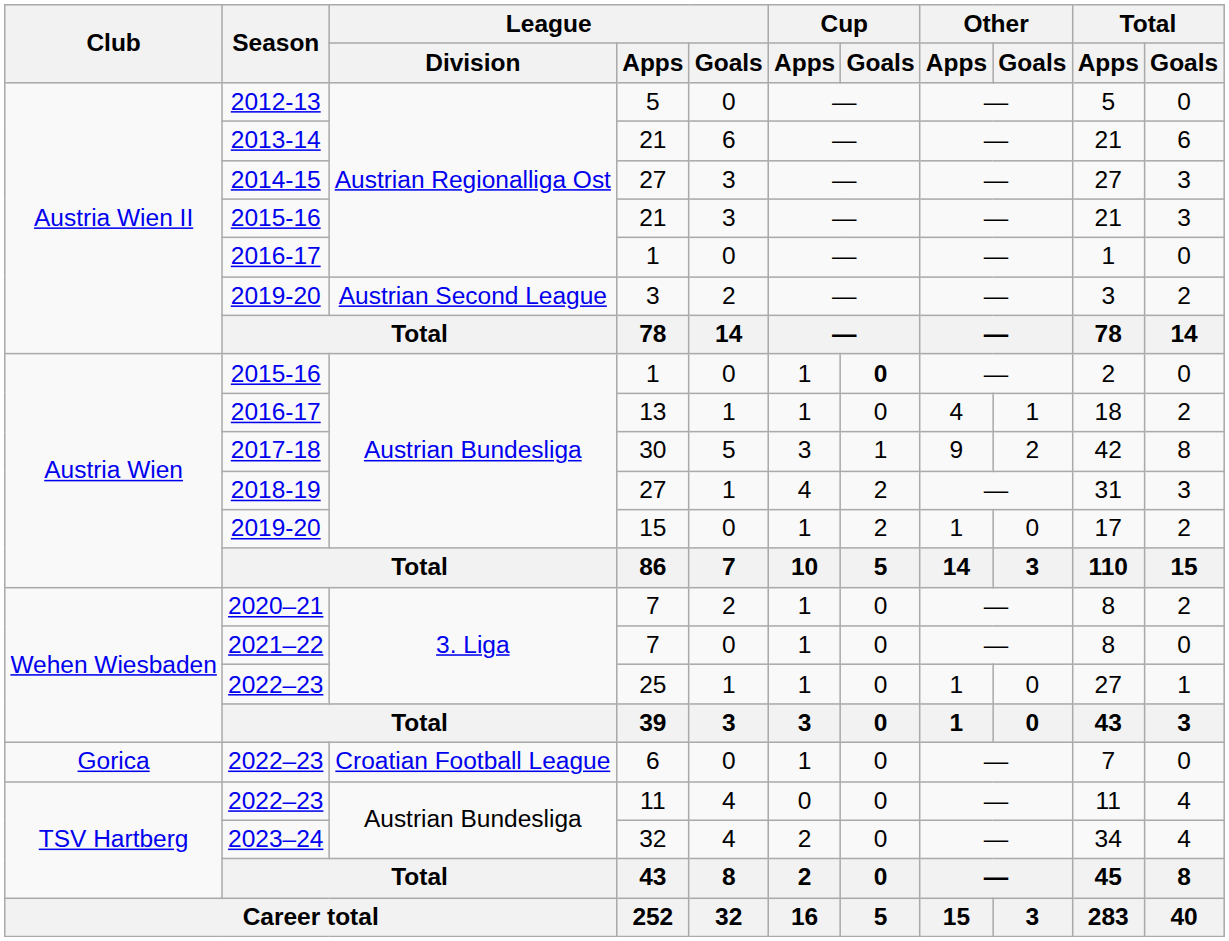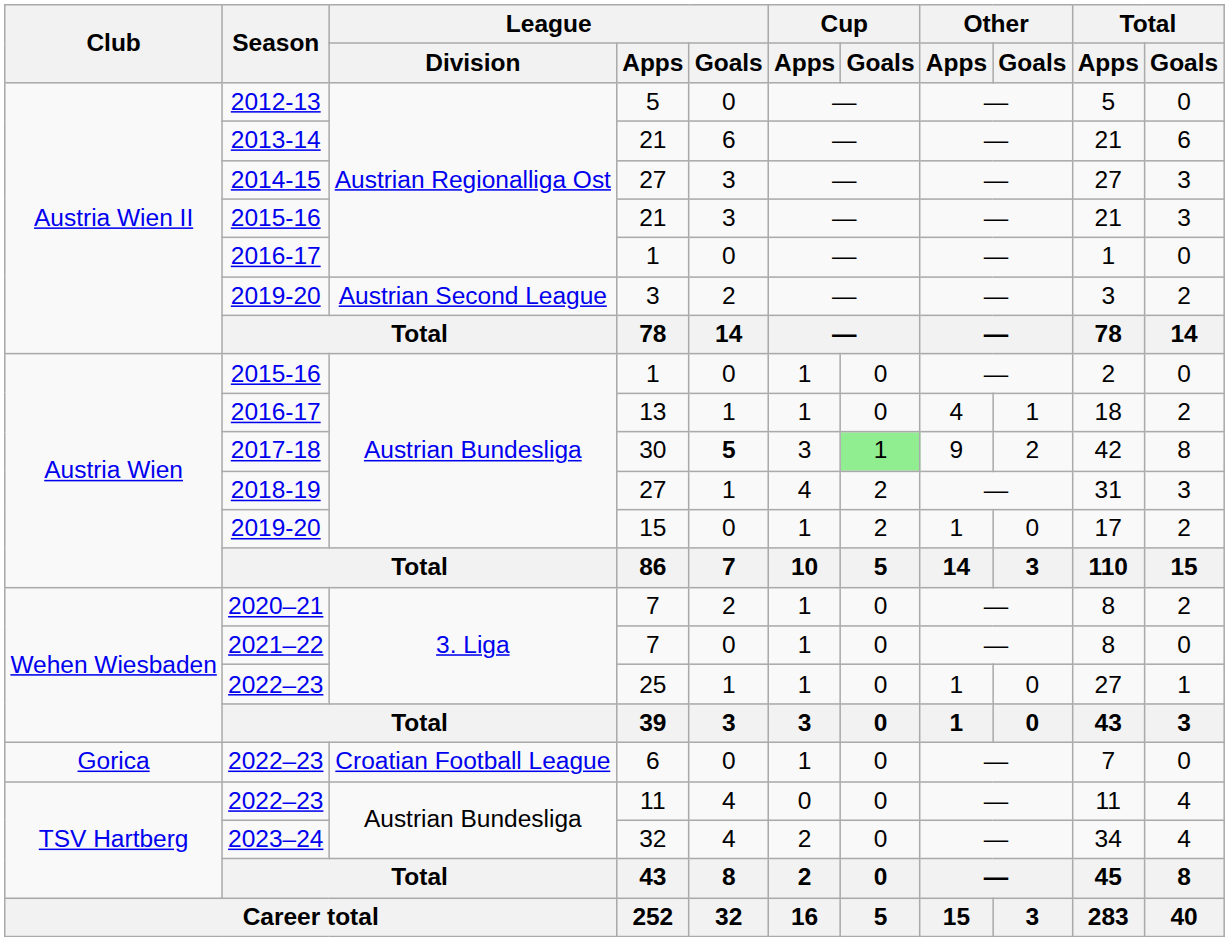(881, 373) bold -> (881, 373) normal
(729, 450) normal -> (729, 450) bold
(881, 450) no background -> (881, 450) lightgreen background
